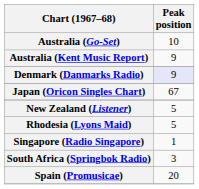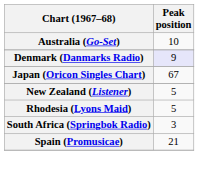- row: (79, 58)
- row: (79, 141)
(174, 175) 20 -> (174, 141) 21
